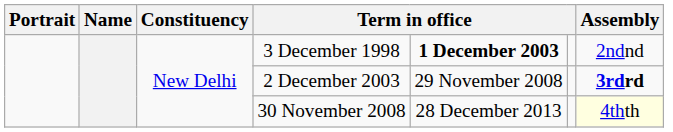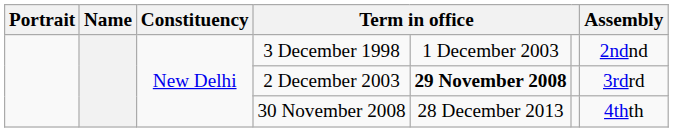(489, 50) bold -> (491, 50) normal
(489, 80) normal -> (491, 80) bold
(620, 80) bold -> (624, 80) normal
(620, 111) lightyellow background -> (624, 111) no background
